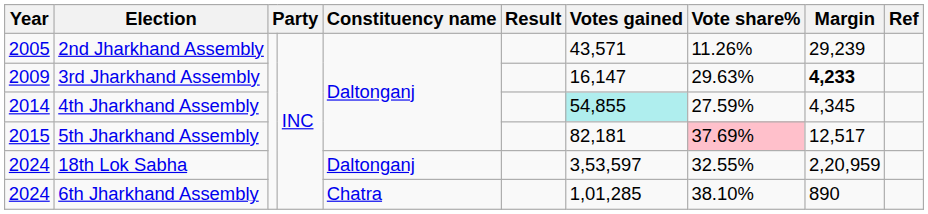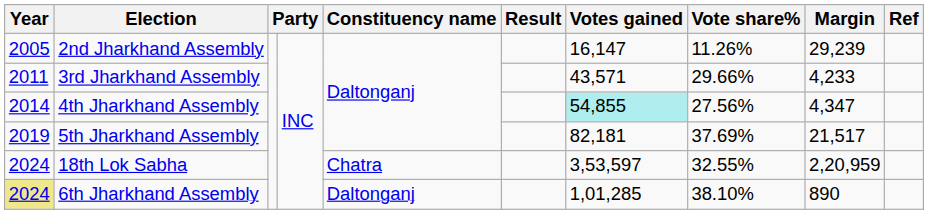(598, 48) 43,571 -> (598, 48) 16,147
(29, 77) 2009 -> (29, 77) 2011
(598, 77) 16,147 -> (598, 77) 43,571
(723, 77) 29.63% -> (723, 77) 29.66%
(832, 77) bold -> (832, 77) normal
(723, 106) 27.59% -> (723, 106) 27.56%
(832, 106) 4,345 -> (832, 106) 4,347
(29, 135) 2015 -> (29, 135) 2019
(723, 135) pink background -> (723, 135) no background
(837, 135) 12,517 -> (837, 135) 21,517
(371, 164) Daltonganj -> (354, 164) Chatra
(29, 194) no background -> (29, 194) khaki background
(354, 194) Chatra -> (371, 194) Daltonganj
